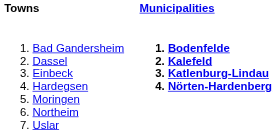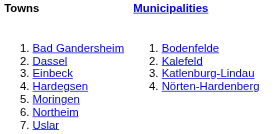(206, 67) bold -> (196, 67) normal
